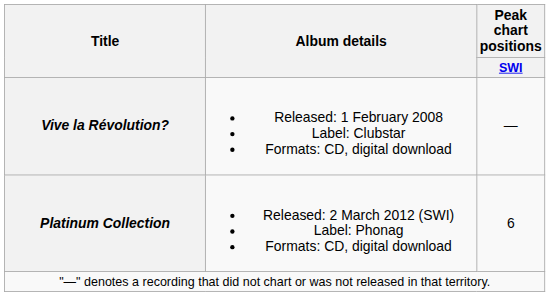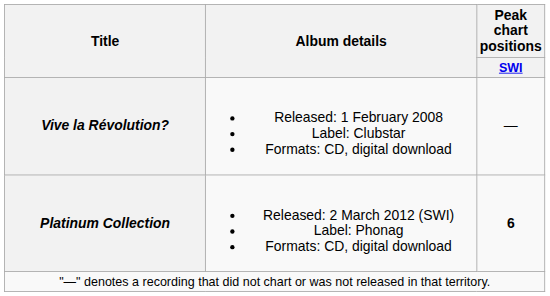(511, 223) normal -> (511, 223) bold
